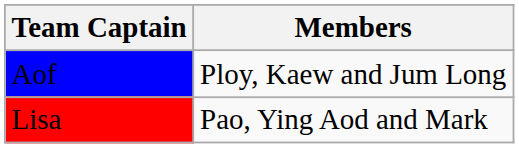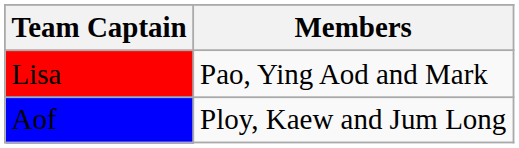rows swapped: (37, 119) <-> (34, 73)
